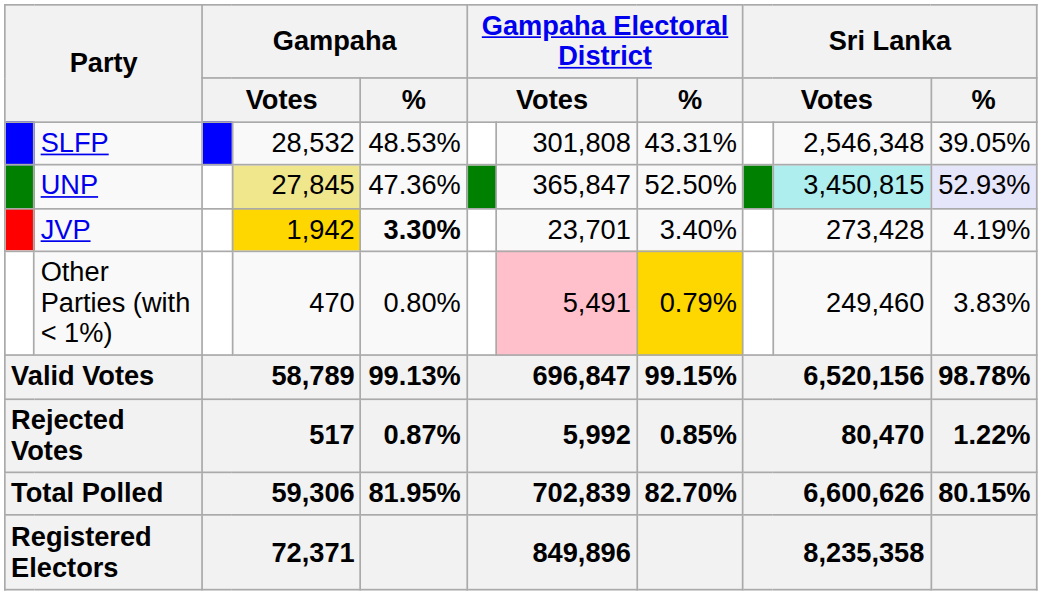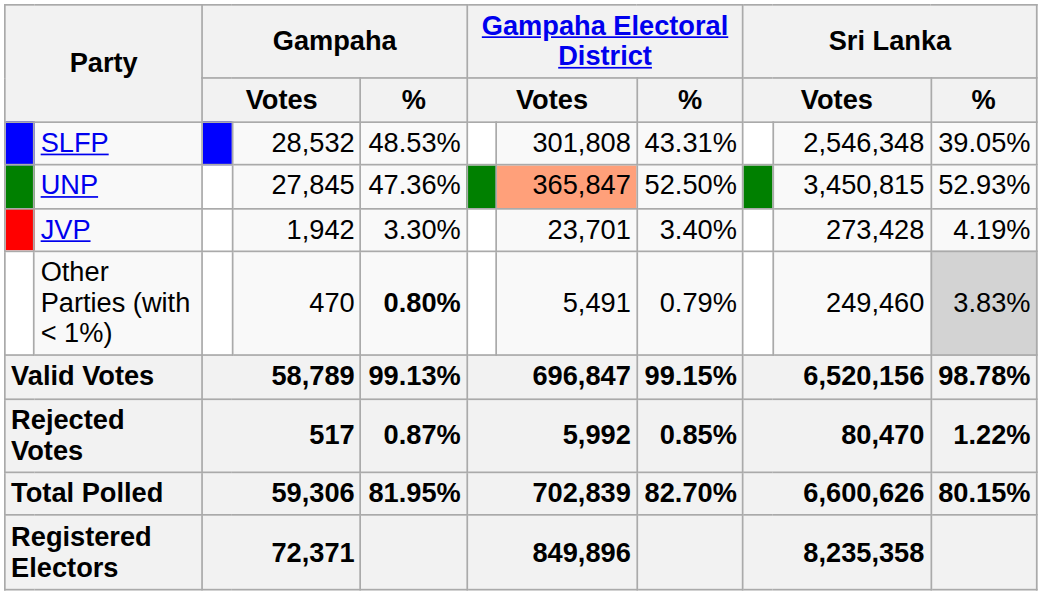(313, 186) khaki background -> (313, 186) no background
(582, 186) no background -> (582, 186) lightsalmon background
(864, 186) paleturquoise background -> (864, 186) no background
(984, 186) lavender background -> (984, 186) no background
(321, 229) gold background -> (321, 229) no background
(422, 229) bold -> (422, 229) normal
(422, 302) normal -> (422, 302) bold
(597, 302) pink background -> (597, 302) no background
(698, 302) gold background -> (698, 302) no background
(992, 302) no background -> (992, 302) lightgrey background
